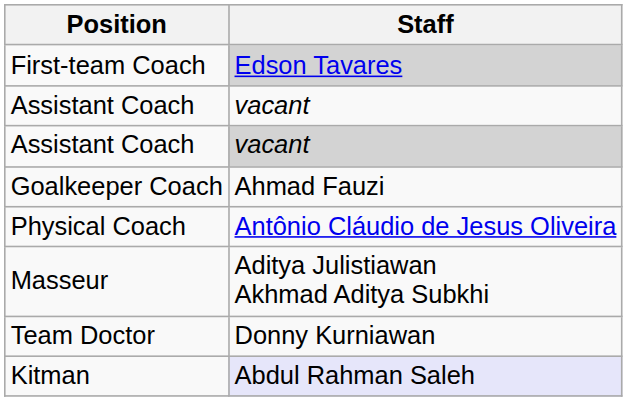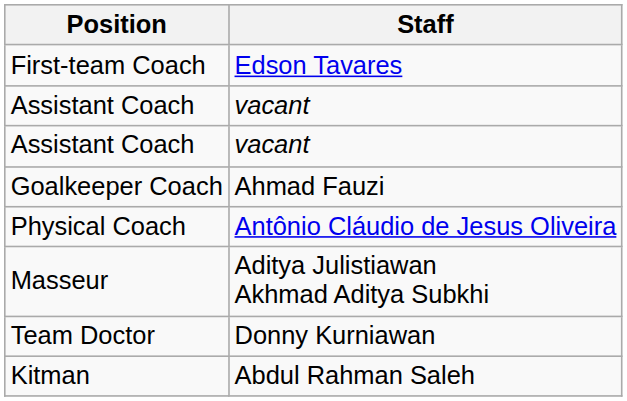(318, 65) lightgrey background -> (318, 65) no background
(272, 145) lightgrey background -> (272, 145) no background
(355, 376) lavender background -> (355, 376) no background
